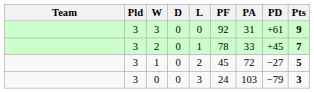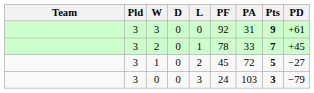columns swapped: (275, 12) <-> (299, 12)
